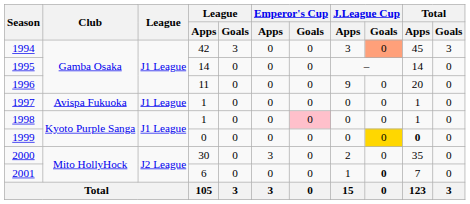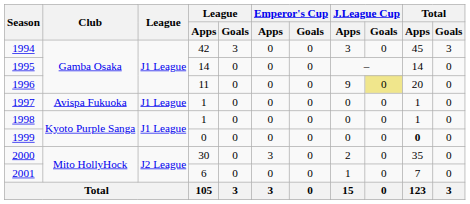(384, 48) lightsalmon background -> (384, 48) no background
(384, 84) no background -> (384, 84) khaki background
(310, 119) pink background -> (310, 119) no background
(384, 137) gold background -> (384, 137) no background
(384, 173) bold -> (384, 173) normal
